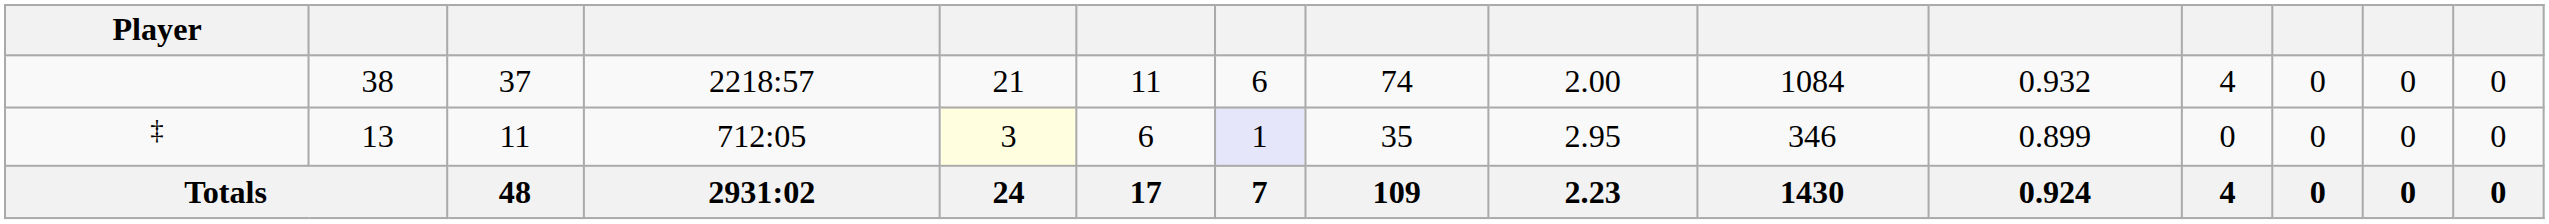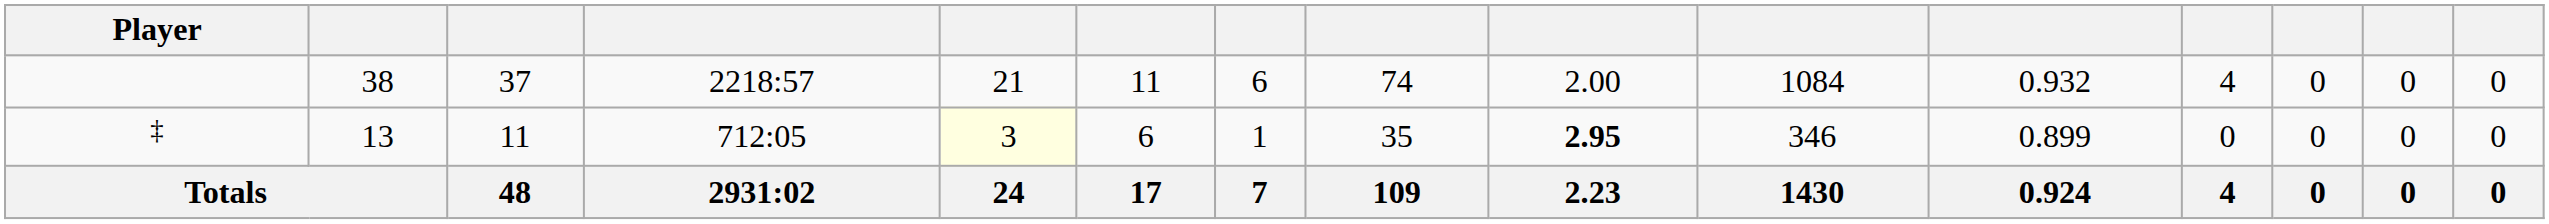(1259, 136) lavender background -> (1259, 136) no background
(1593, 136) normal -> (1593, 136) bold
